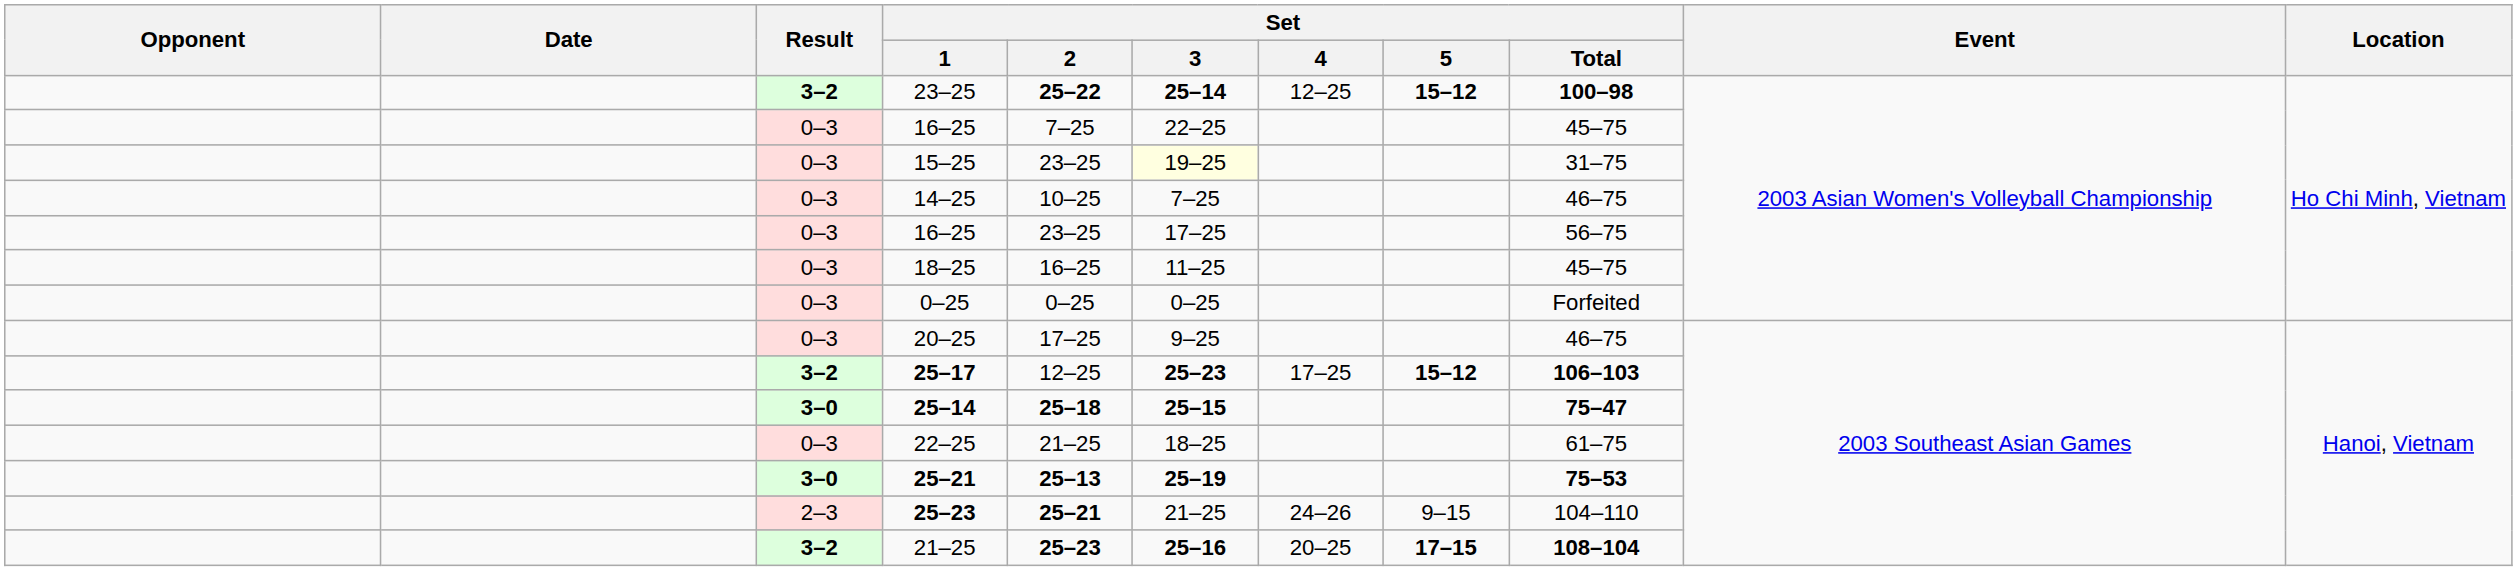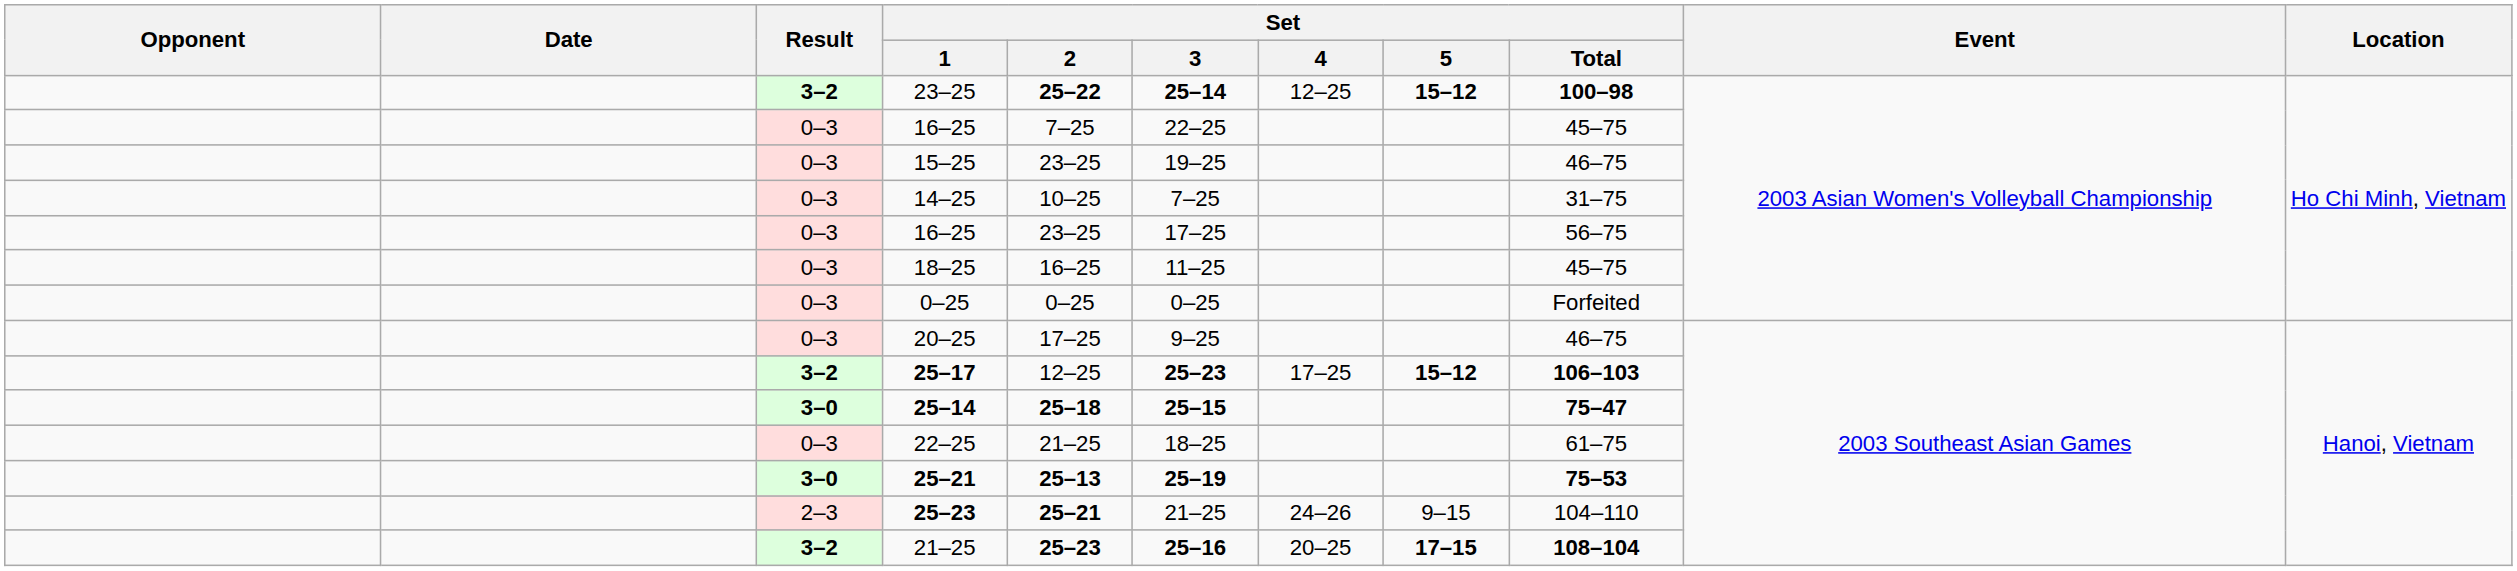(1195, 163) lightyellow background -> (1195, 163) no background
(1596, 163) 31–75 -> (1596, 163) 46–75
(1596, 198) 46–75 -> (1596, 198) 31–75
